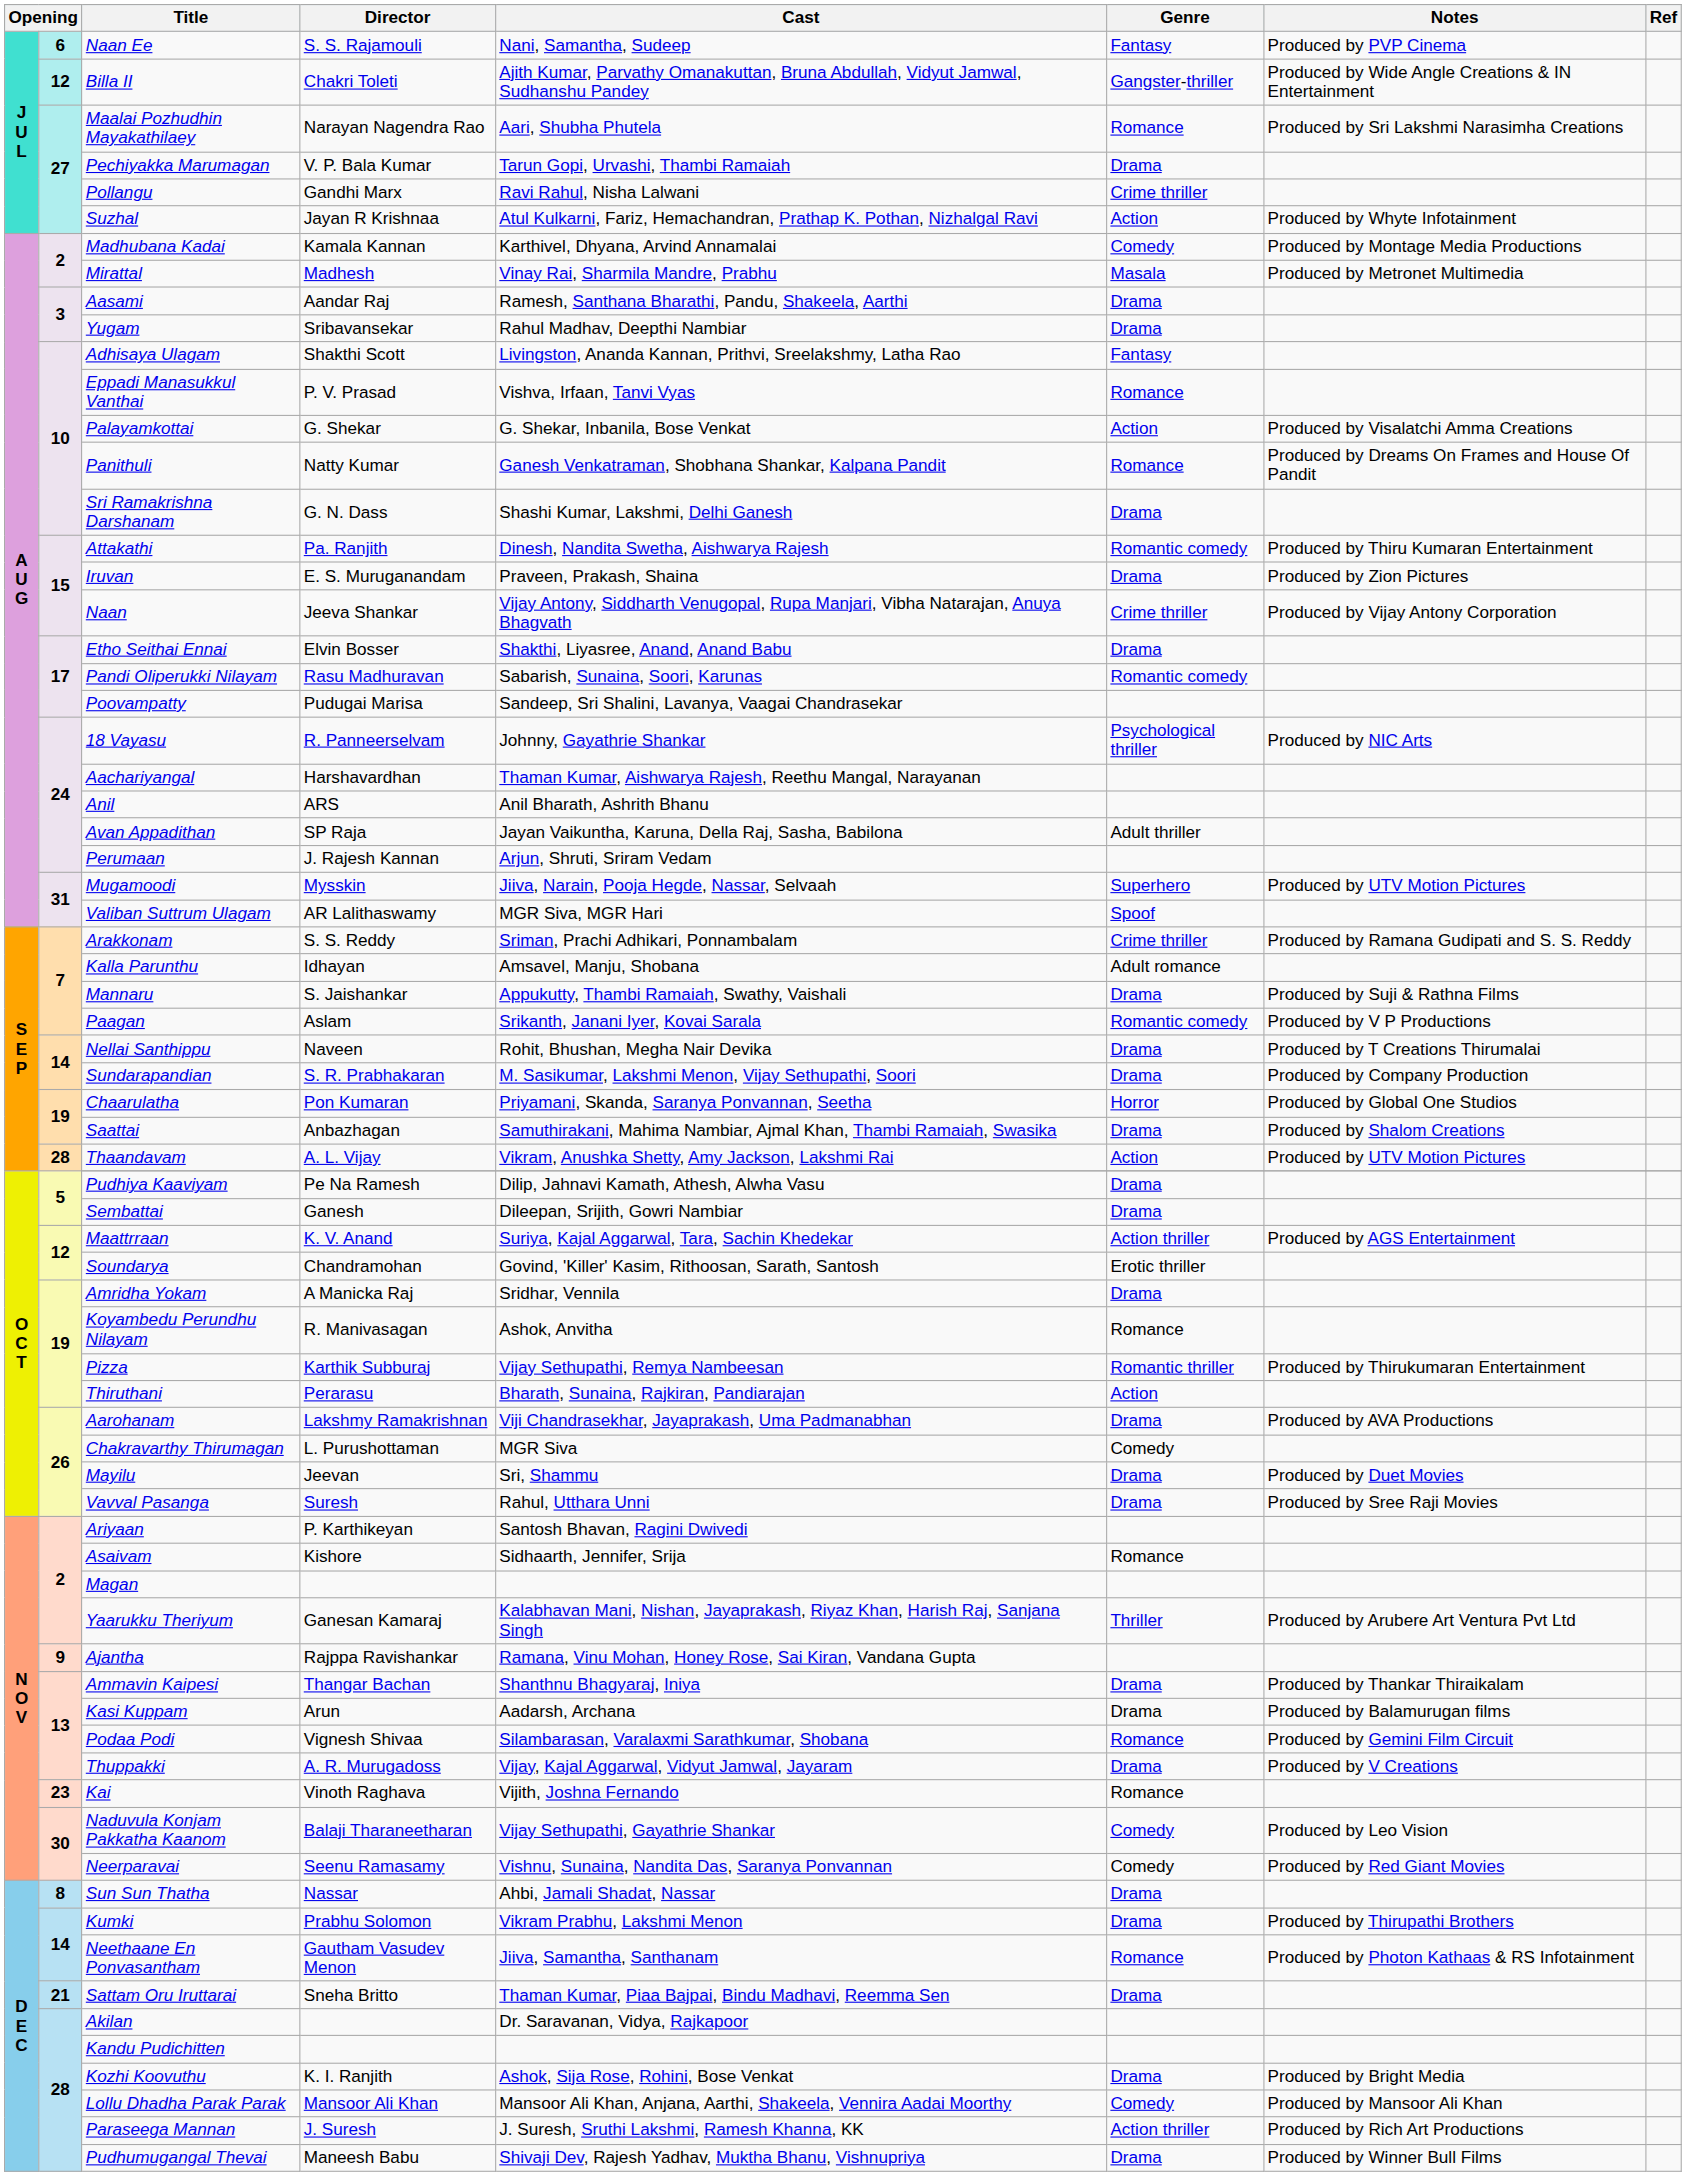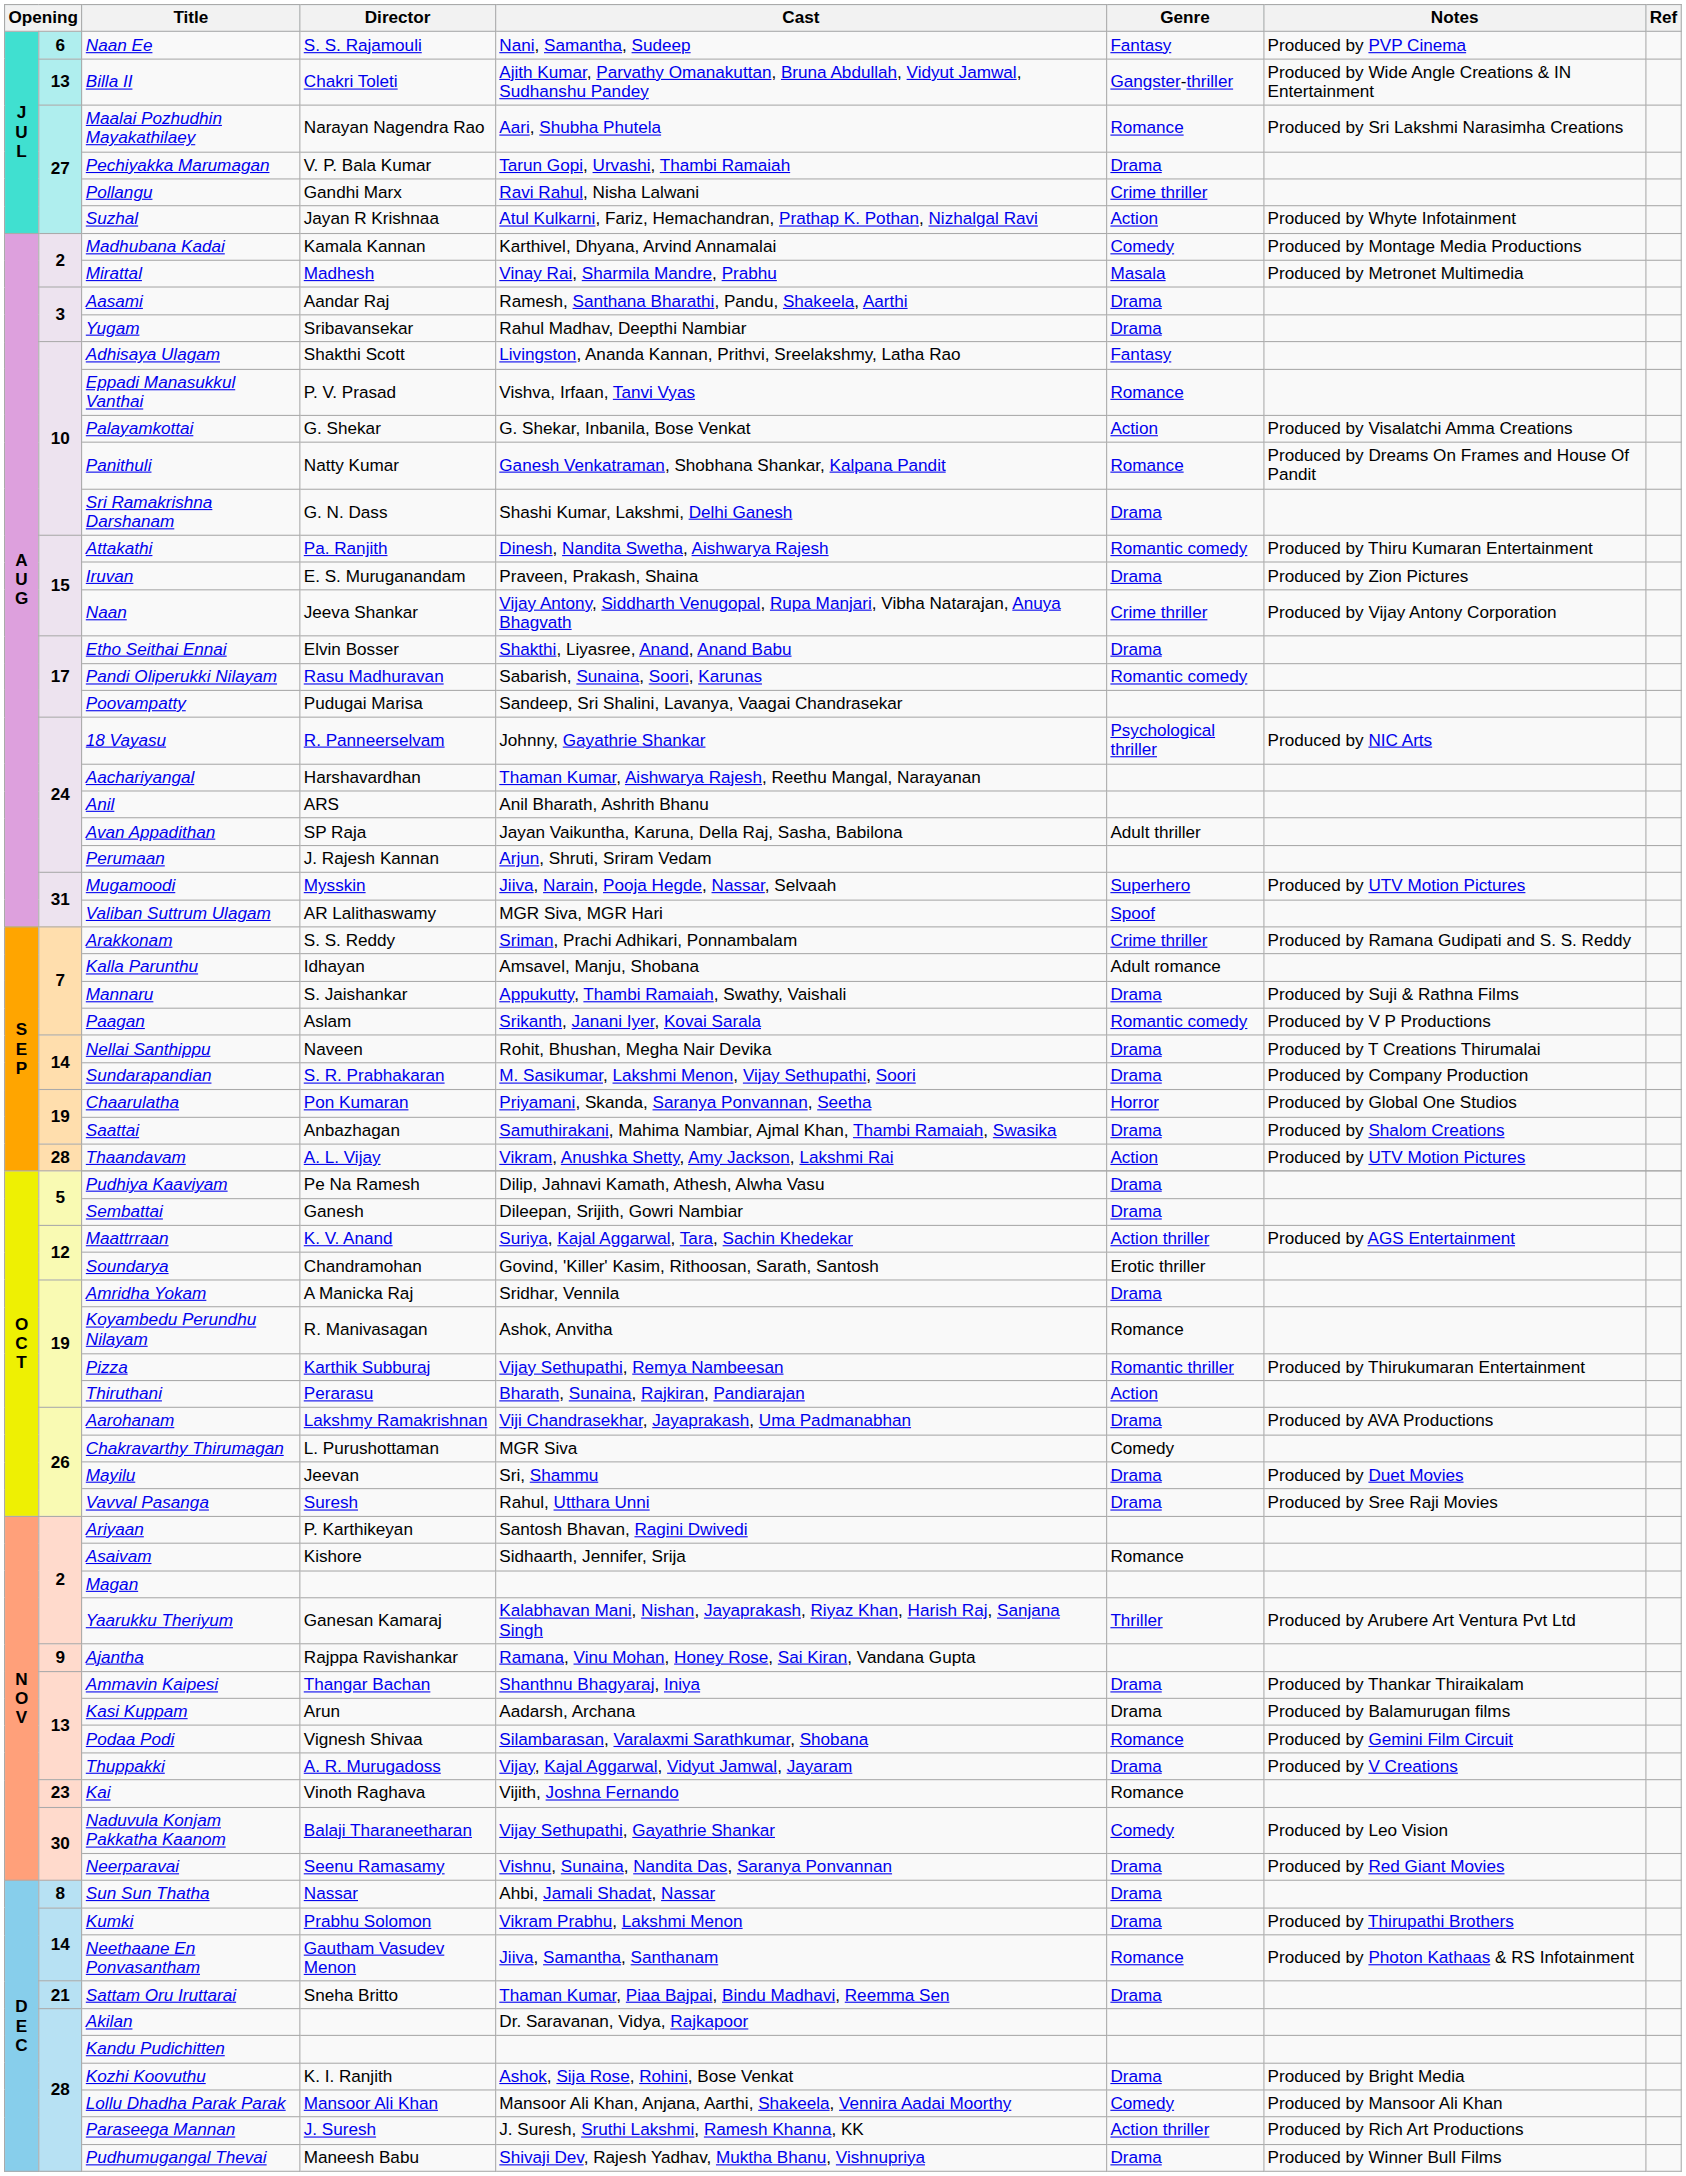(60, 82) 12 -> (60, 82) 13
(1142, 1866) Comedy -> (1136, 1866) Drama
